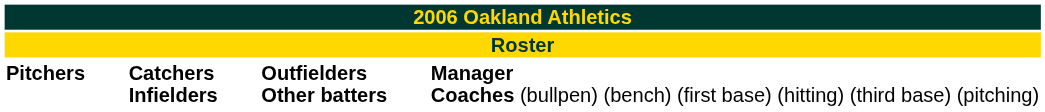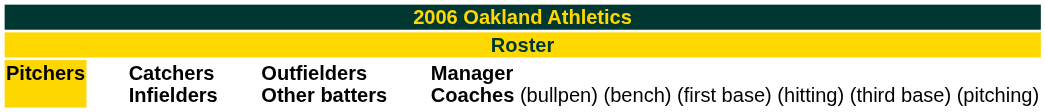(46, 73) no background -> (46, 73) gold background
